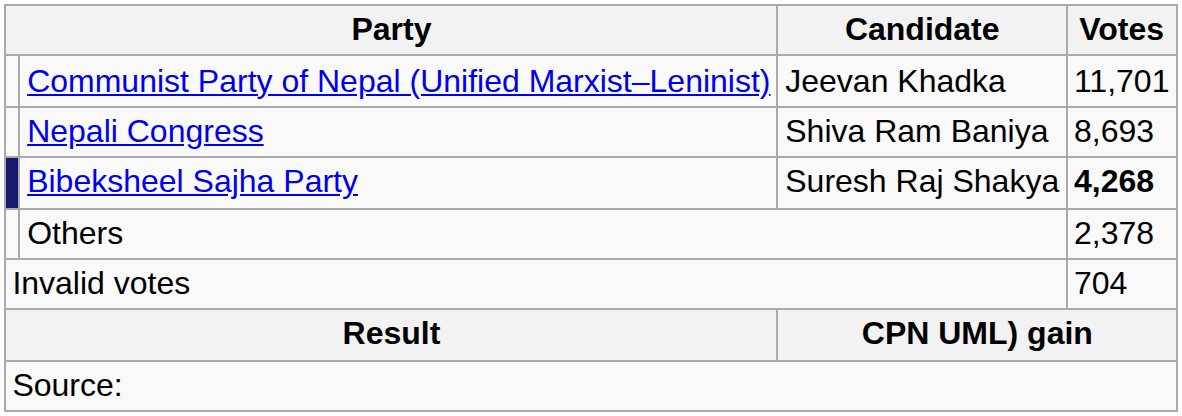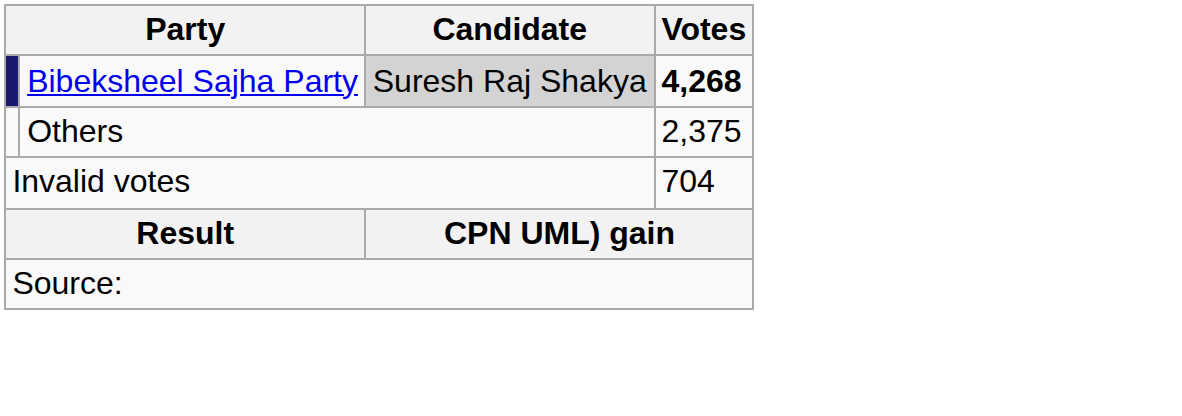- row: (399, 80)
- row: (145, 131)
(922, 182) no background -> (510, 80) lightgrey background
(1114, 232) 2,378 -> (701, 131) 2,375
